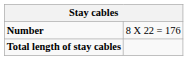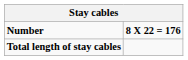(153, 30) normal -> (153, 30) bold
